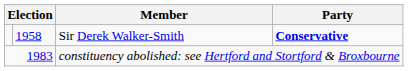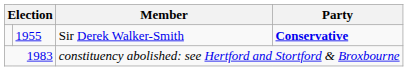(28, 35) 1958 -> (28, 35) 1955
